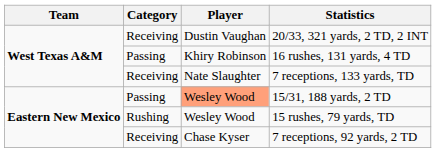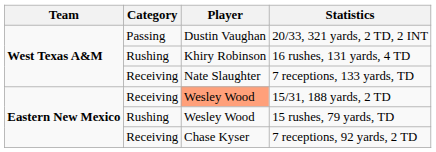(152, 35) Receiving -> (146, 35) Passing
(146, 56) Passing -> (148, 56) Rushing
(146, 96) Passing -> (152, 96) Receiving
